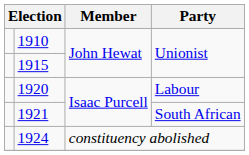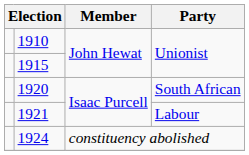(177, 89) Labour -> (198, 89) South African
(198, 114) South African -> (177, 114) Labour
